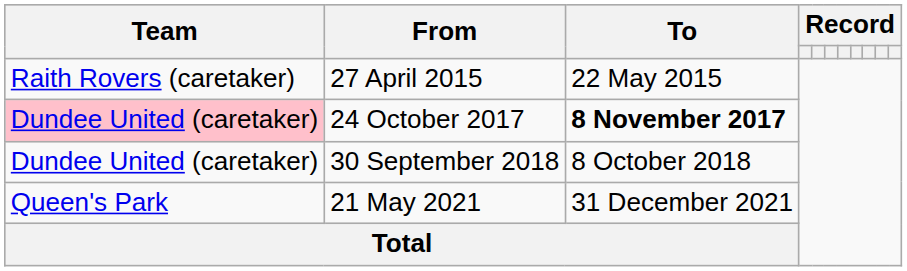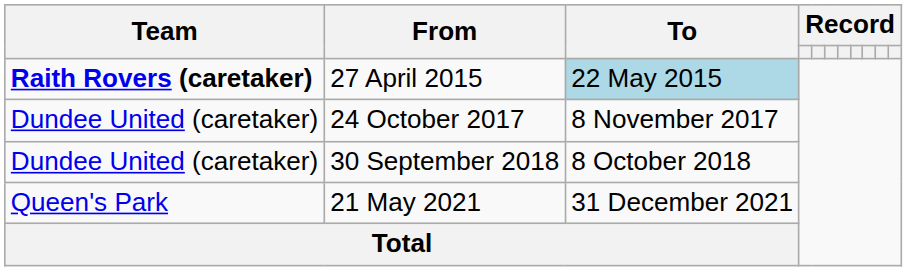(153, 78) normal -> (162, 78) bold
(647, 78) no background -> (647, 78) lightblue background
(164, 119) pink background -> (164, 119) no background
(679, 119) bold -> (675, 119) normal
